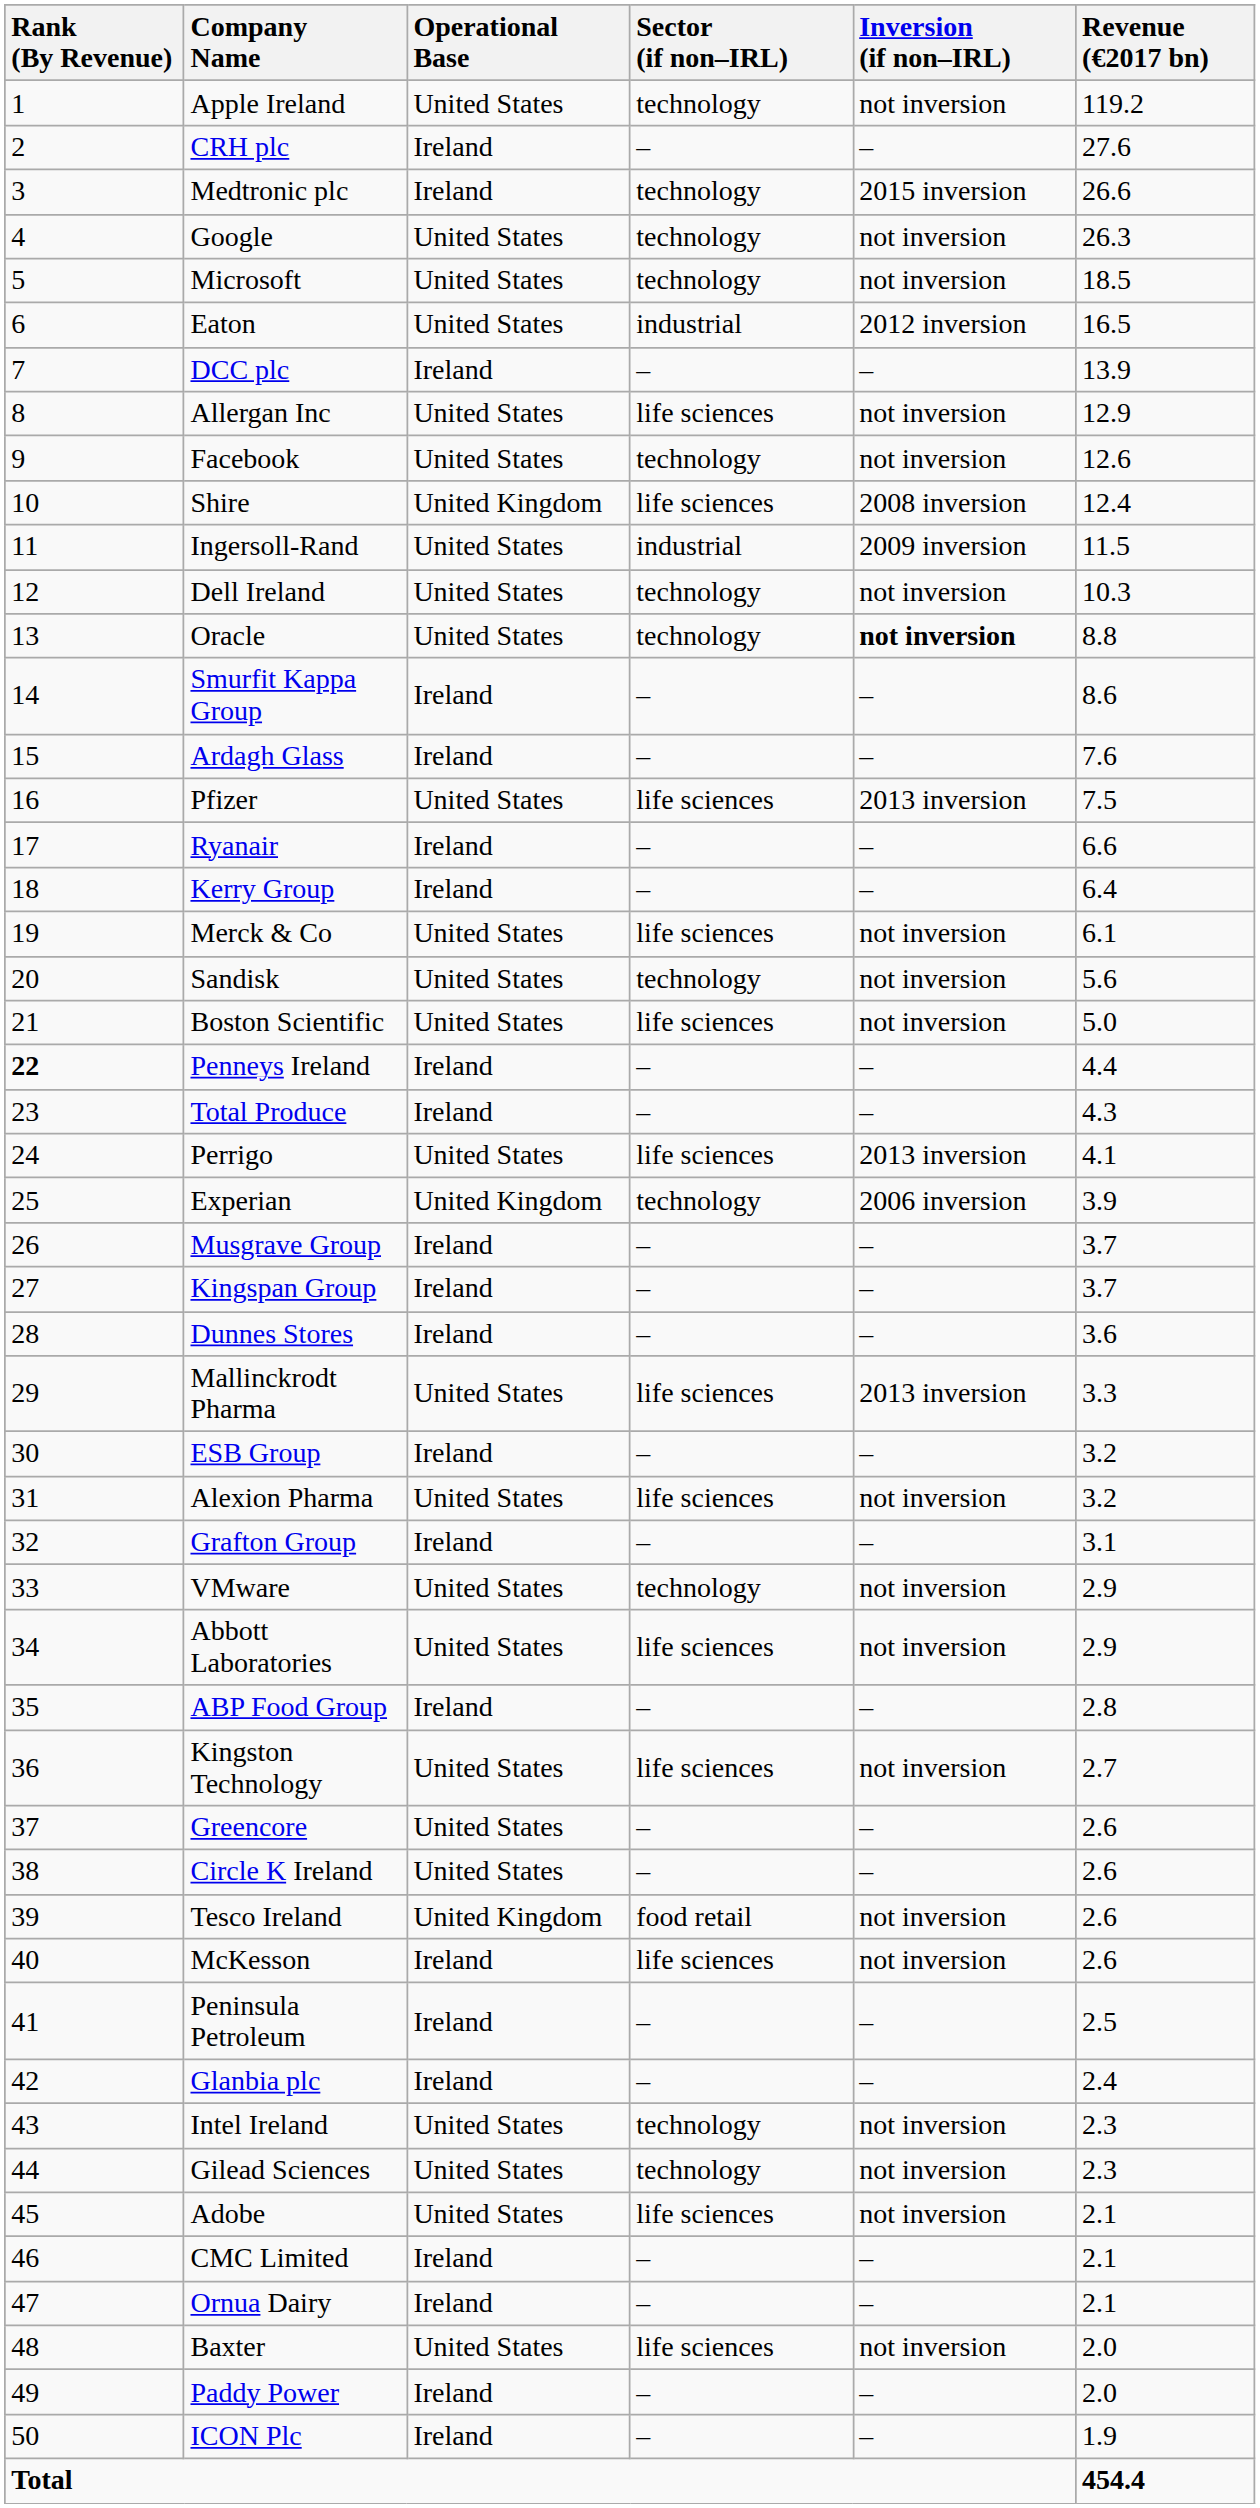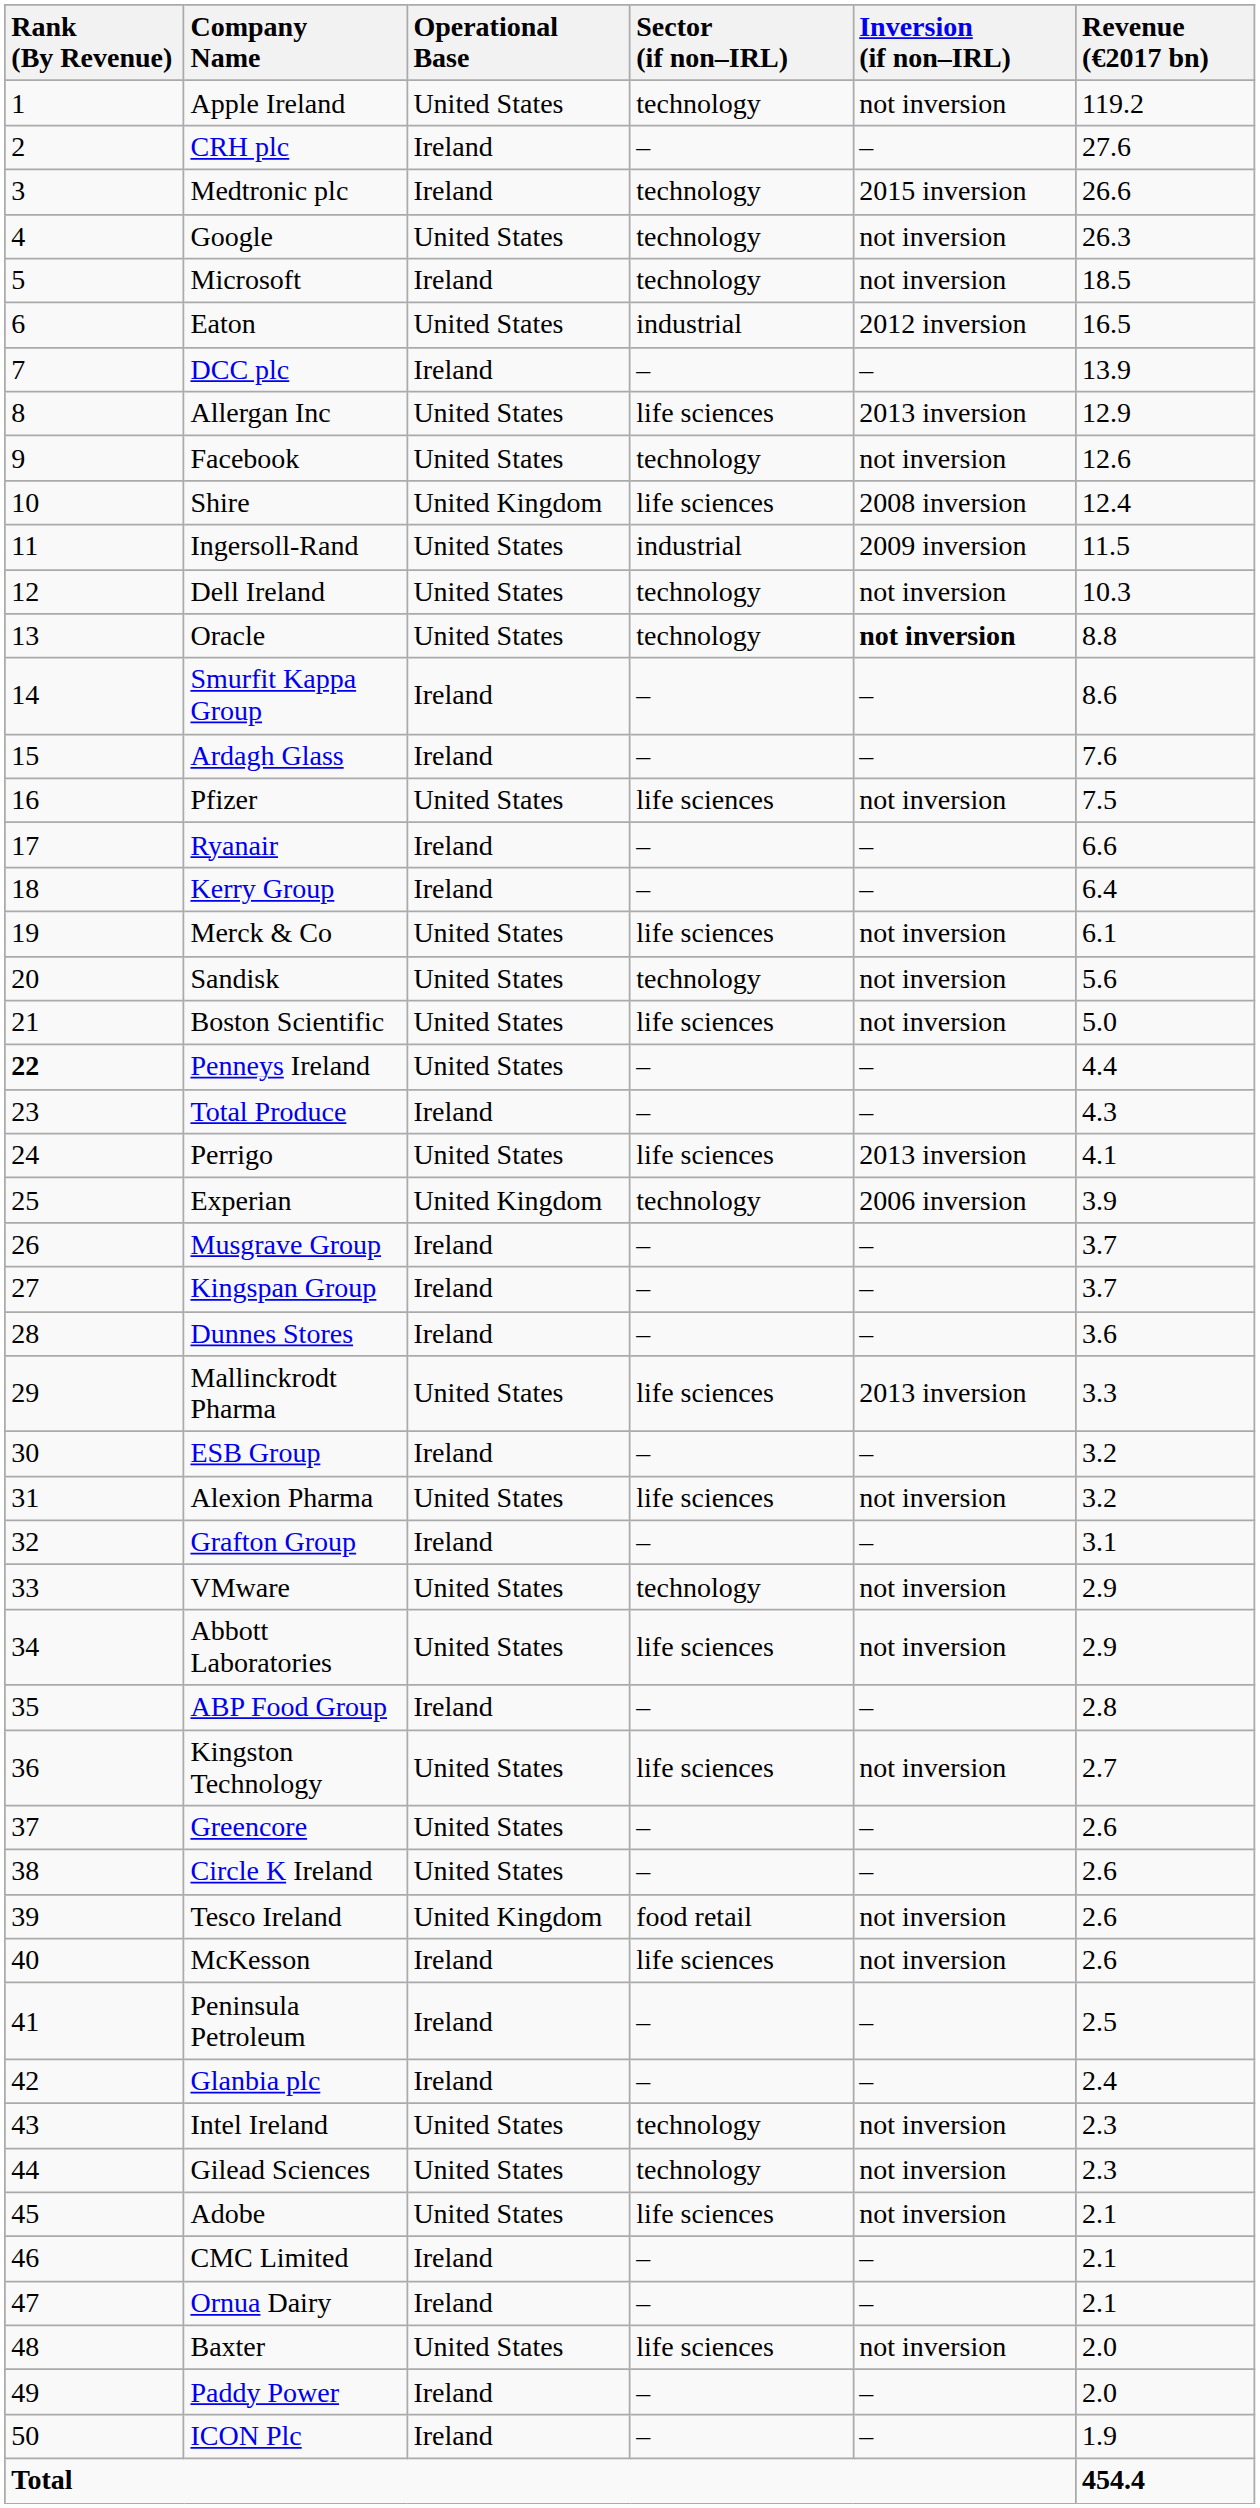(488, 280) United States -> (453, 280) Ireland
(933, 413) not inversion -> (943, 413) 2013 inversion
(943, 800) 2013 inversion -> (933, 800) not inversion
(453, 1066) Ireland -> (488, 1066) United States
